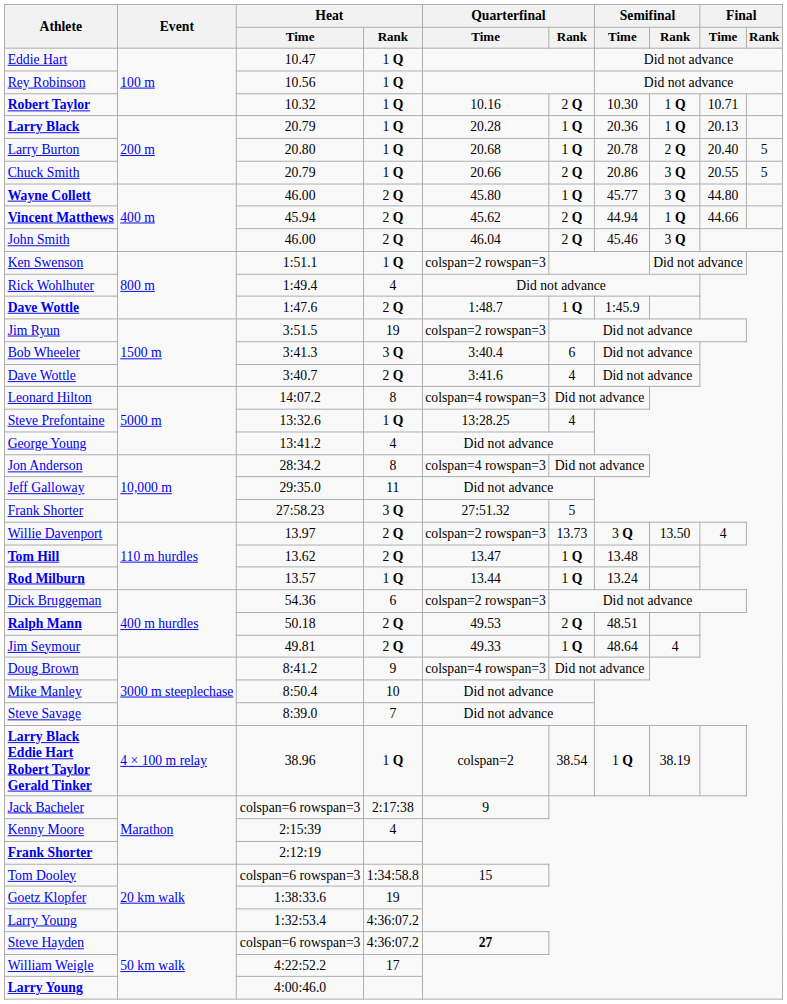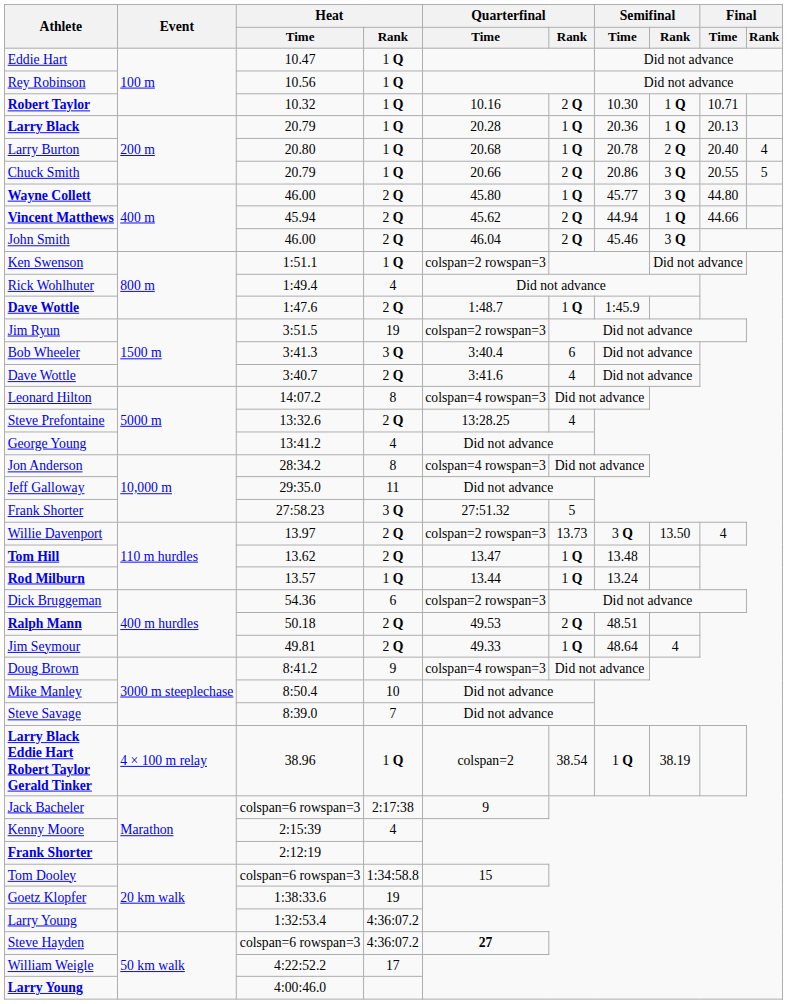(764, 150) 5 -> (764, 150) 4
(393, 421) 1 Q -> (393, 421) 2 Q
